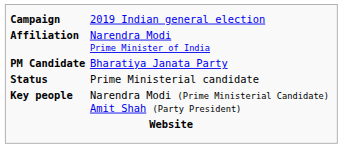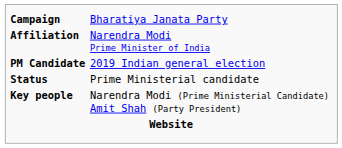(178, 19) 2019 Indian general election -> (159, 19) Bharatiya Janata Party
(159, 64) Bharatiya Janata Party -> (178, 64) 2019 Indian general election
